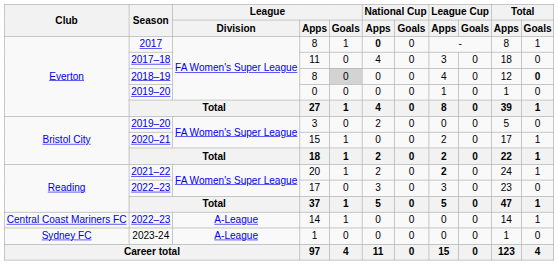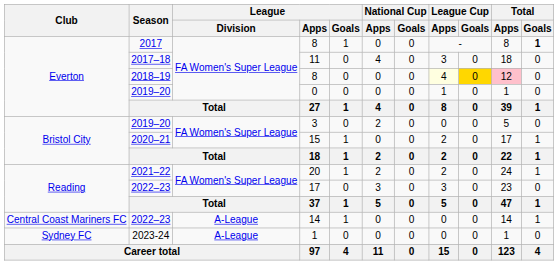(378, 44) bold -> (378, 44) normal
(538, 44) normal -> (538, 44) bold
(346, 76) lightgrey background -> (346, 76) no background
(444, 76) no background -> (444, 76) lightyellow background
(475, 76) no background -> (475, 76) gold background
(506, 76) no background -> (506, 76) pink background
(538, 76) bold -> (538, 76) normal
(444, 172) bold -> (444, 172) normal
